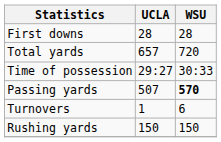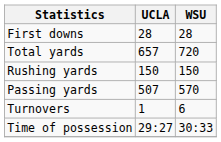rows swapped: (52, 128) <-> (70, 71)
(189, 90) bold -> (189, 90) normal
